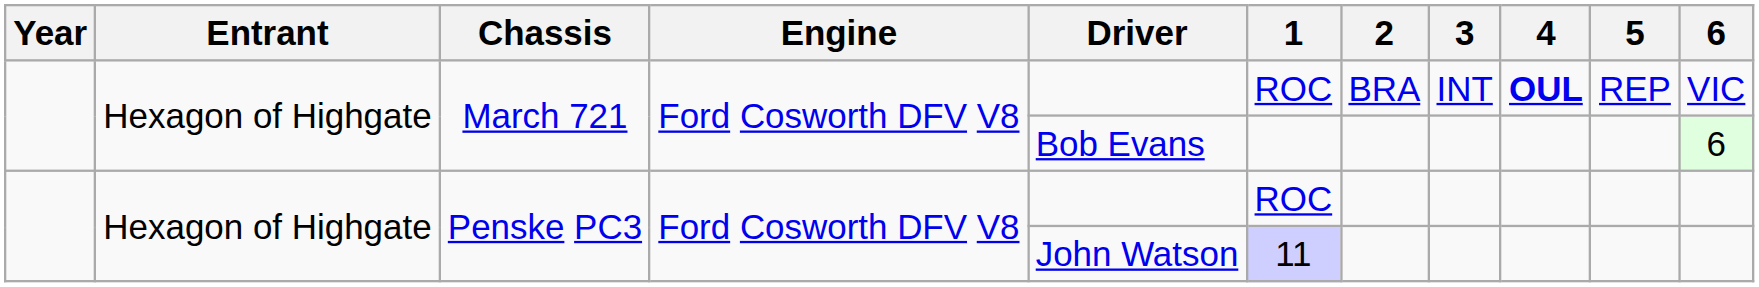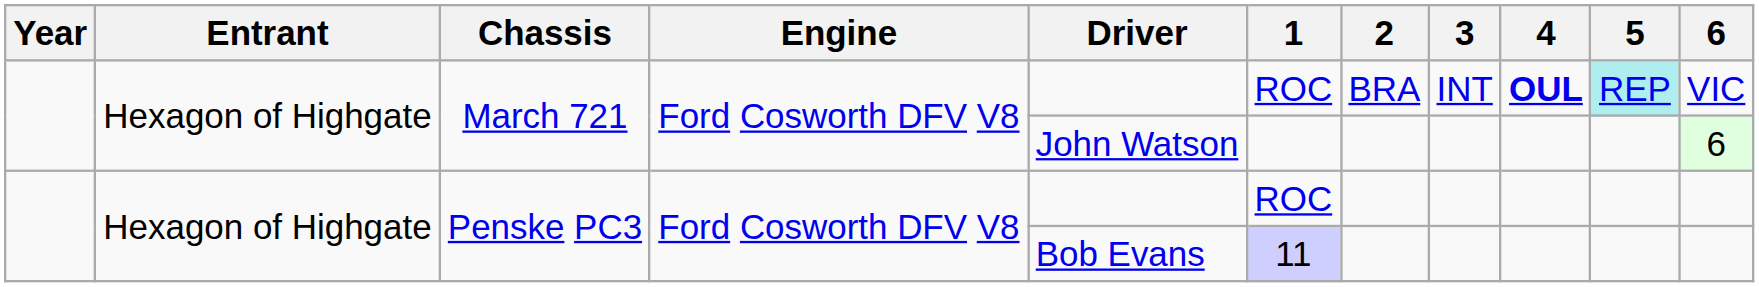(1635, 88) no background -> (1635, 88) paleturquoise background
(1120, 144) Bob Evans -> (1137, 144) John Watson
(1137, 254) John Watson -> (1120, 254) Bob Evans
